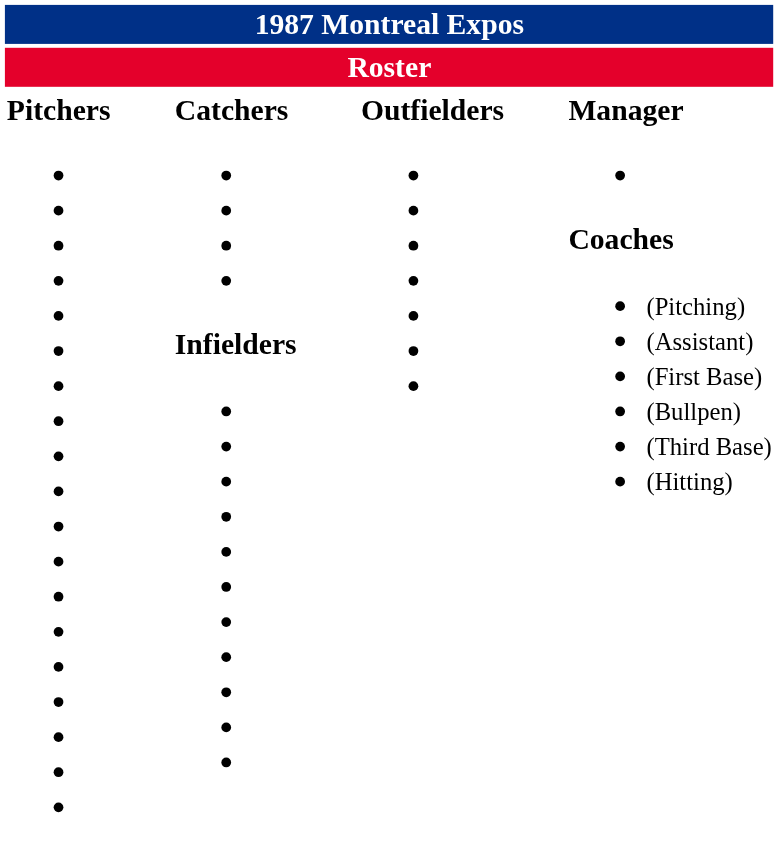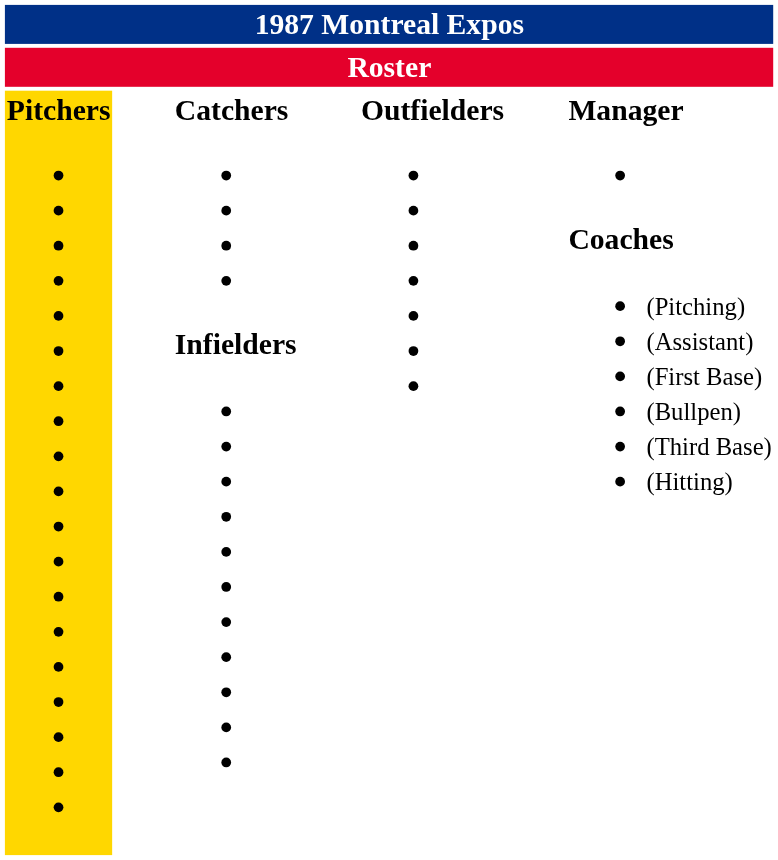(59, 458) no background -> (59, 458) gold background
